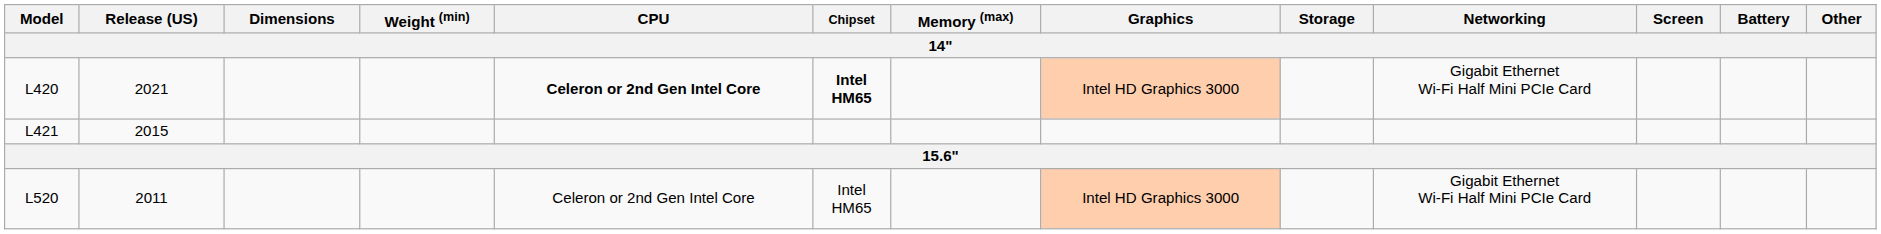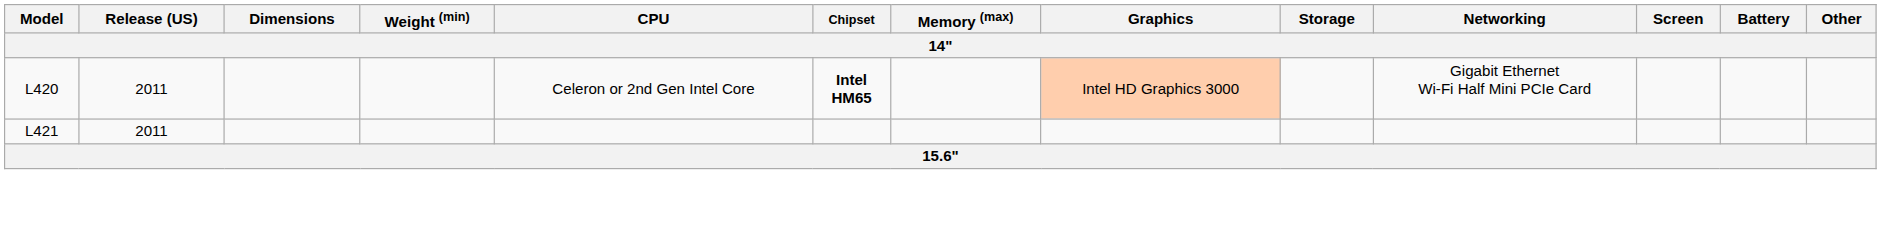(152, 88) 2021 -> (152, 88) 2011
(654, 88) bold -> (654, 88) normal
(152, 131) 2015 -> (152, 131) 2011
- row: (42, 198)
